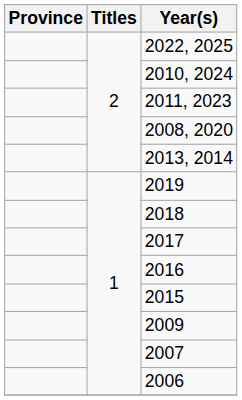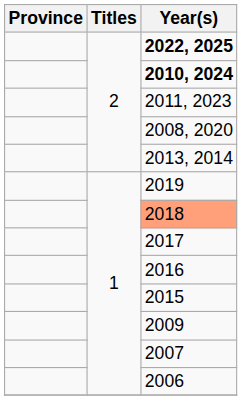(189, 46) normal -> (189, 46) bold
(189, 74) normal -> (189, 74) bold
(164, 213) no background -> (164, 213) lightsalmon background
